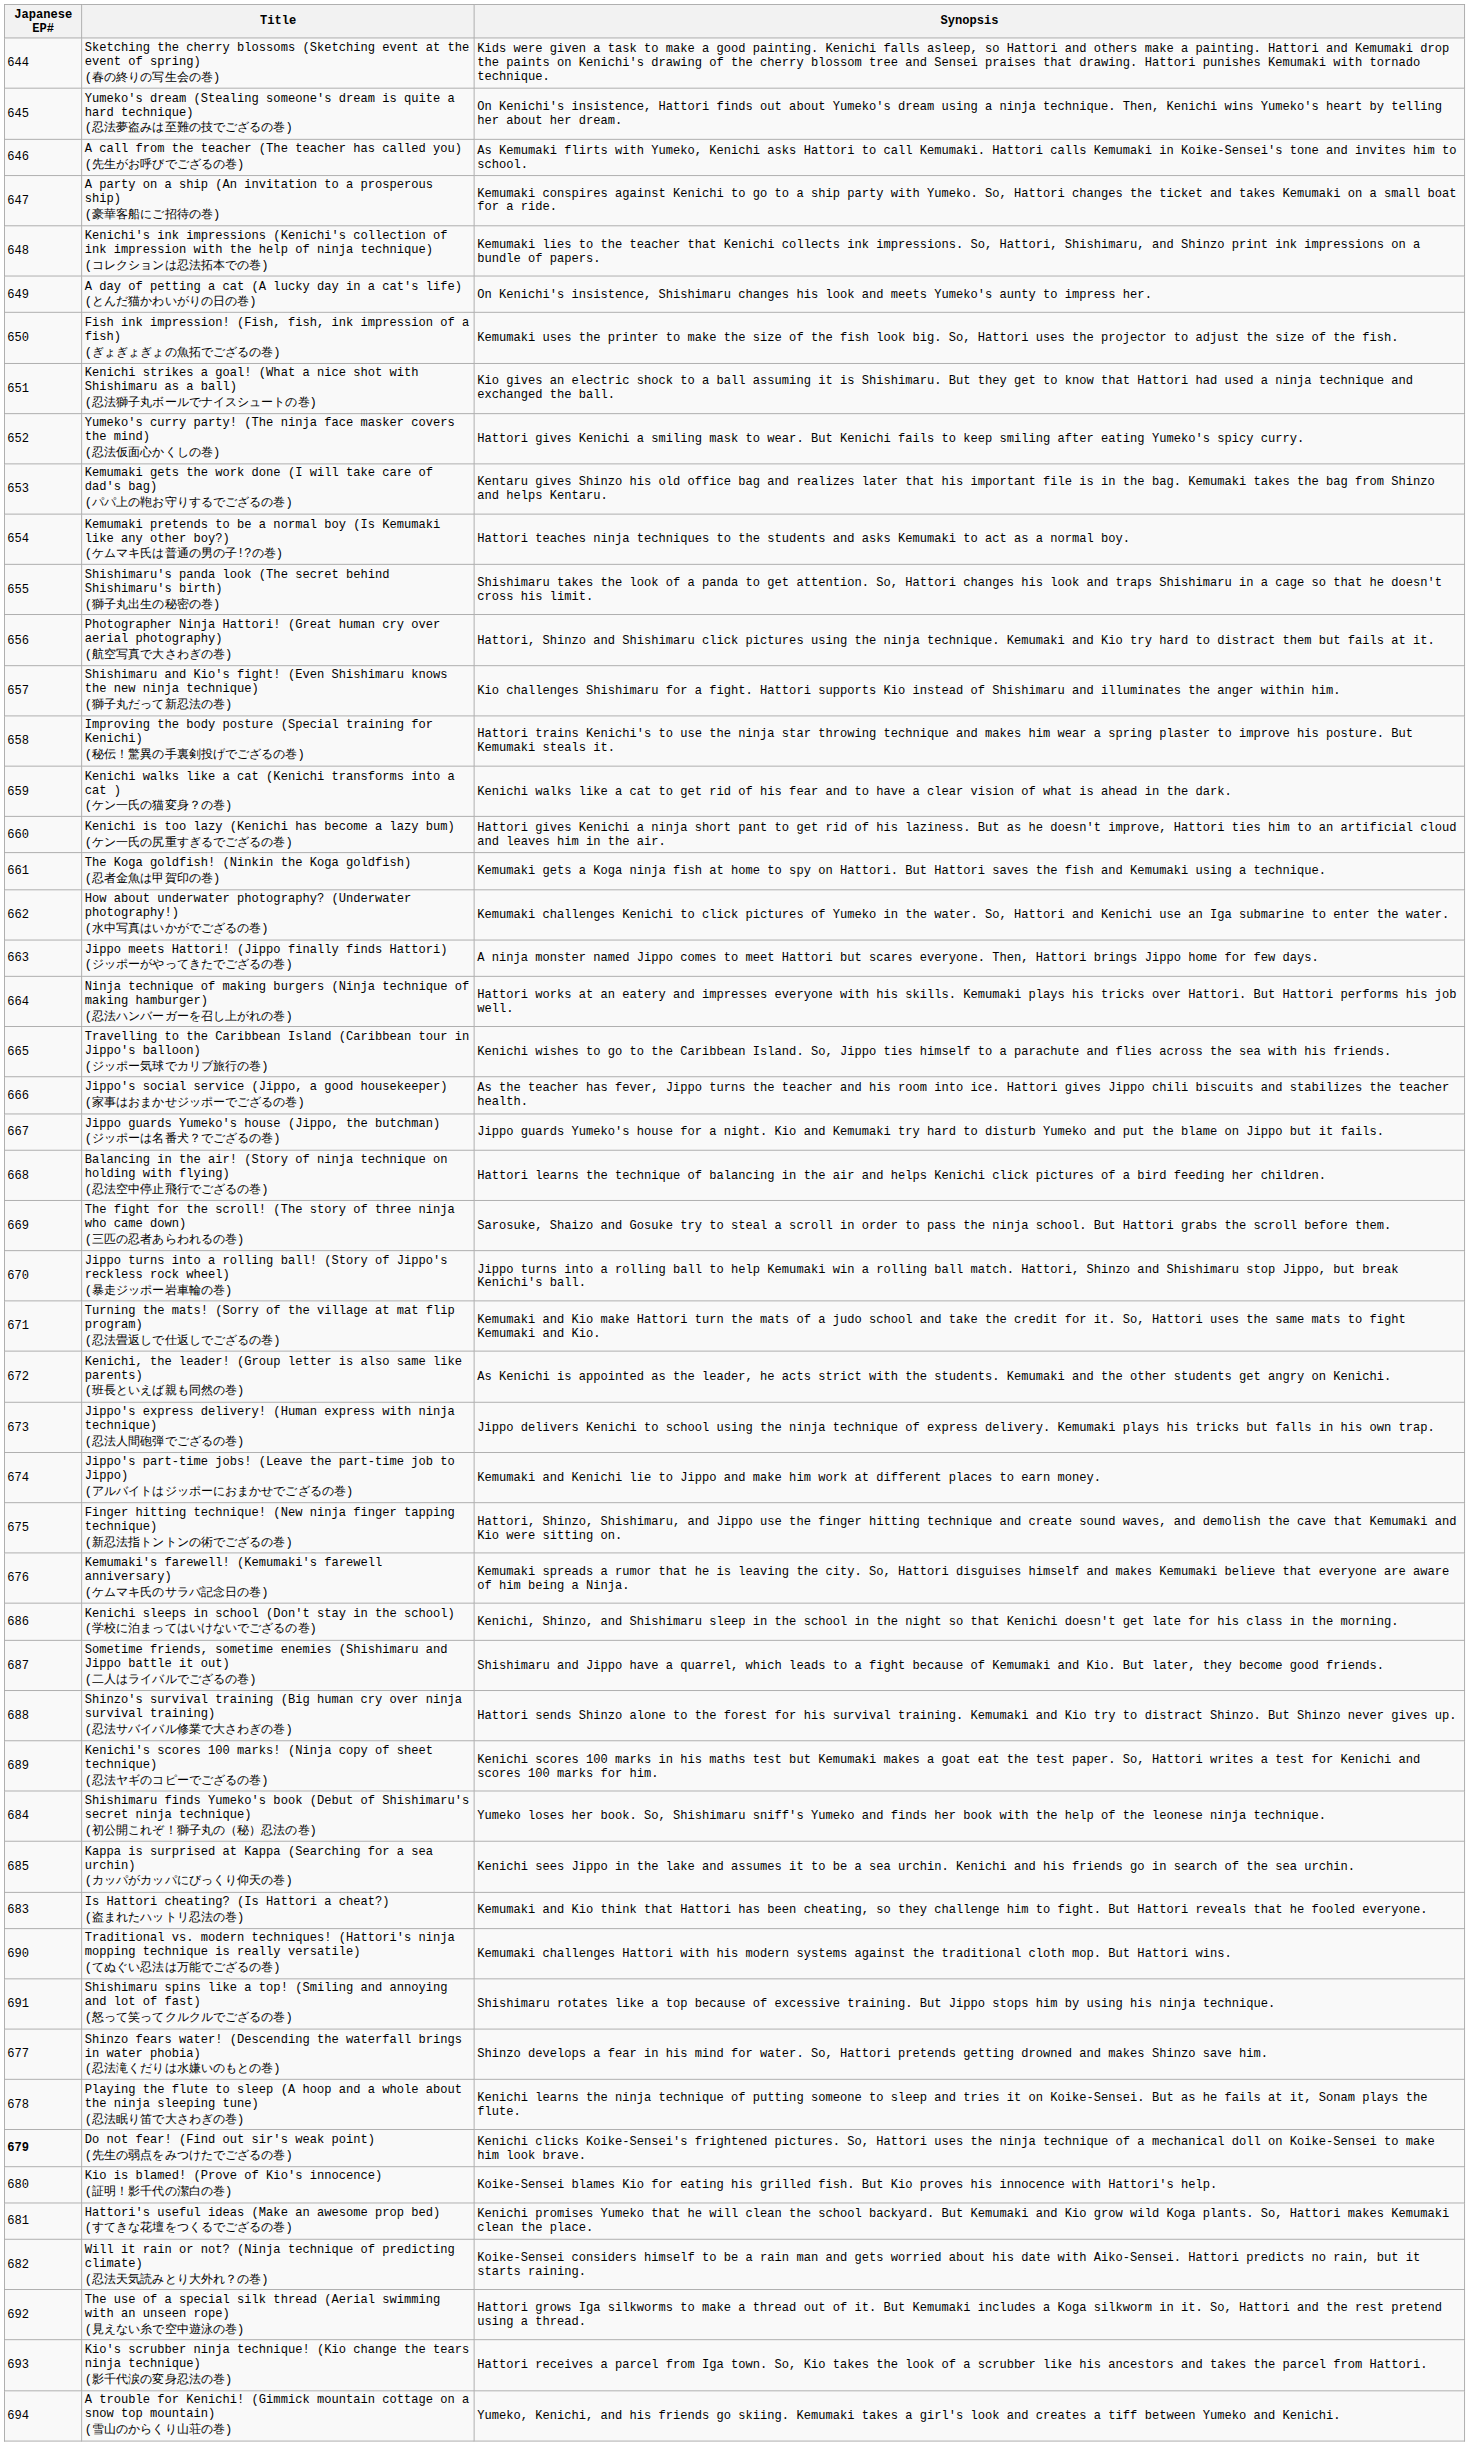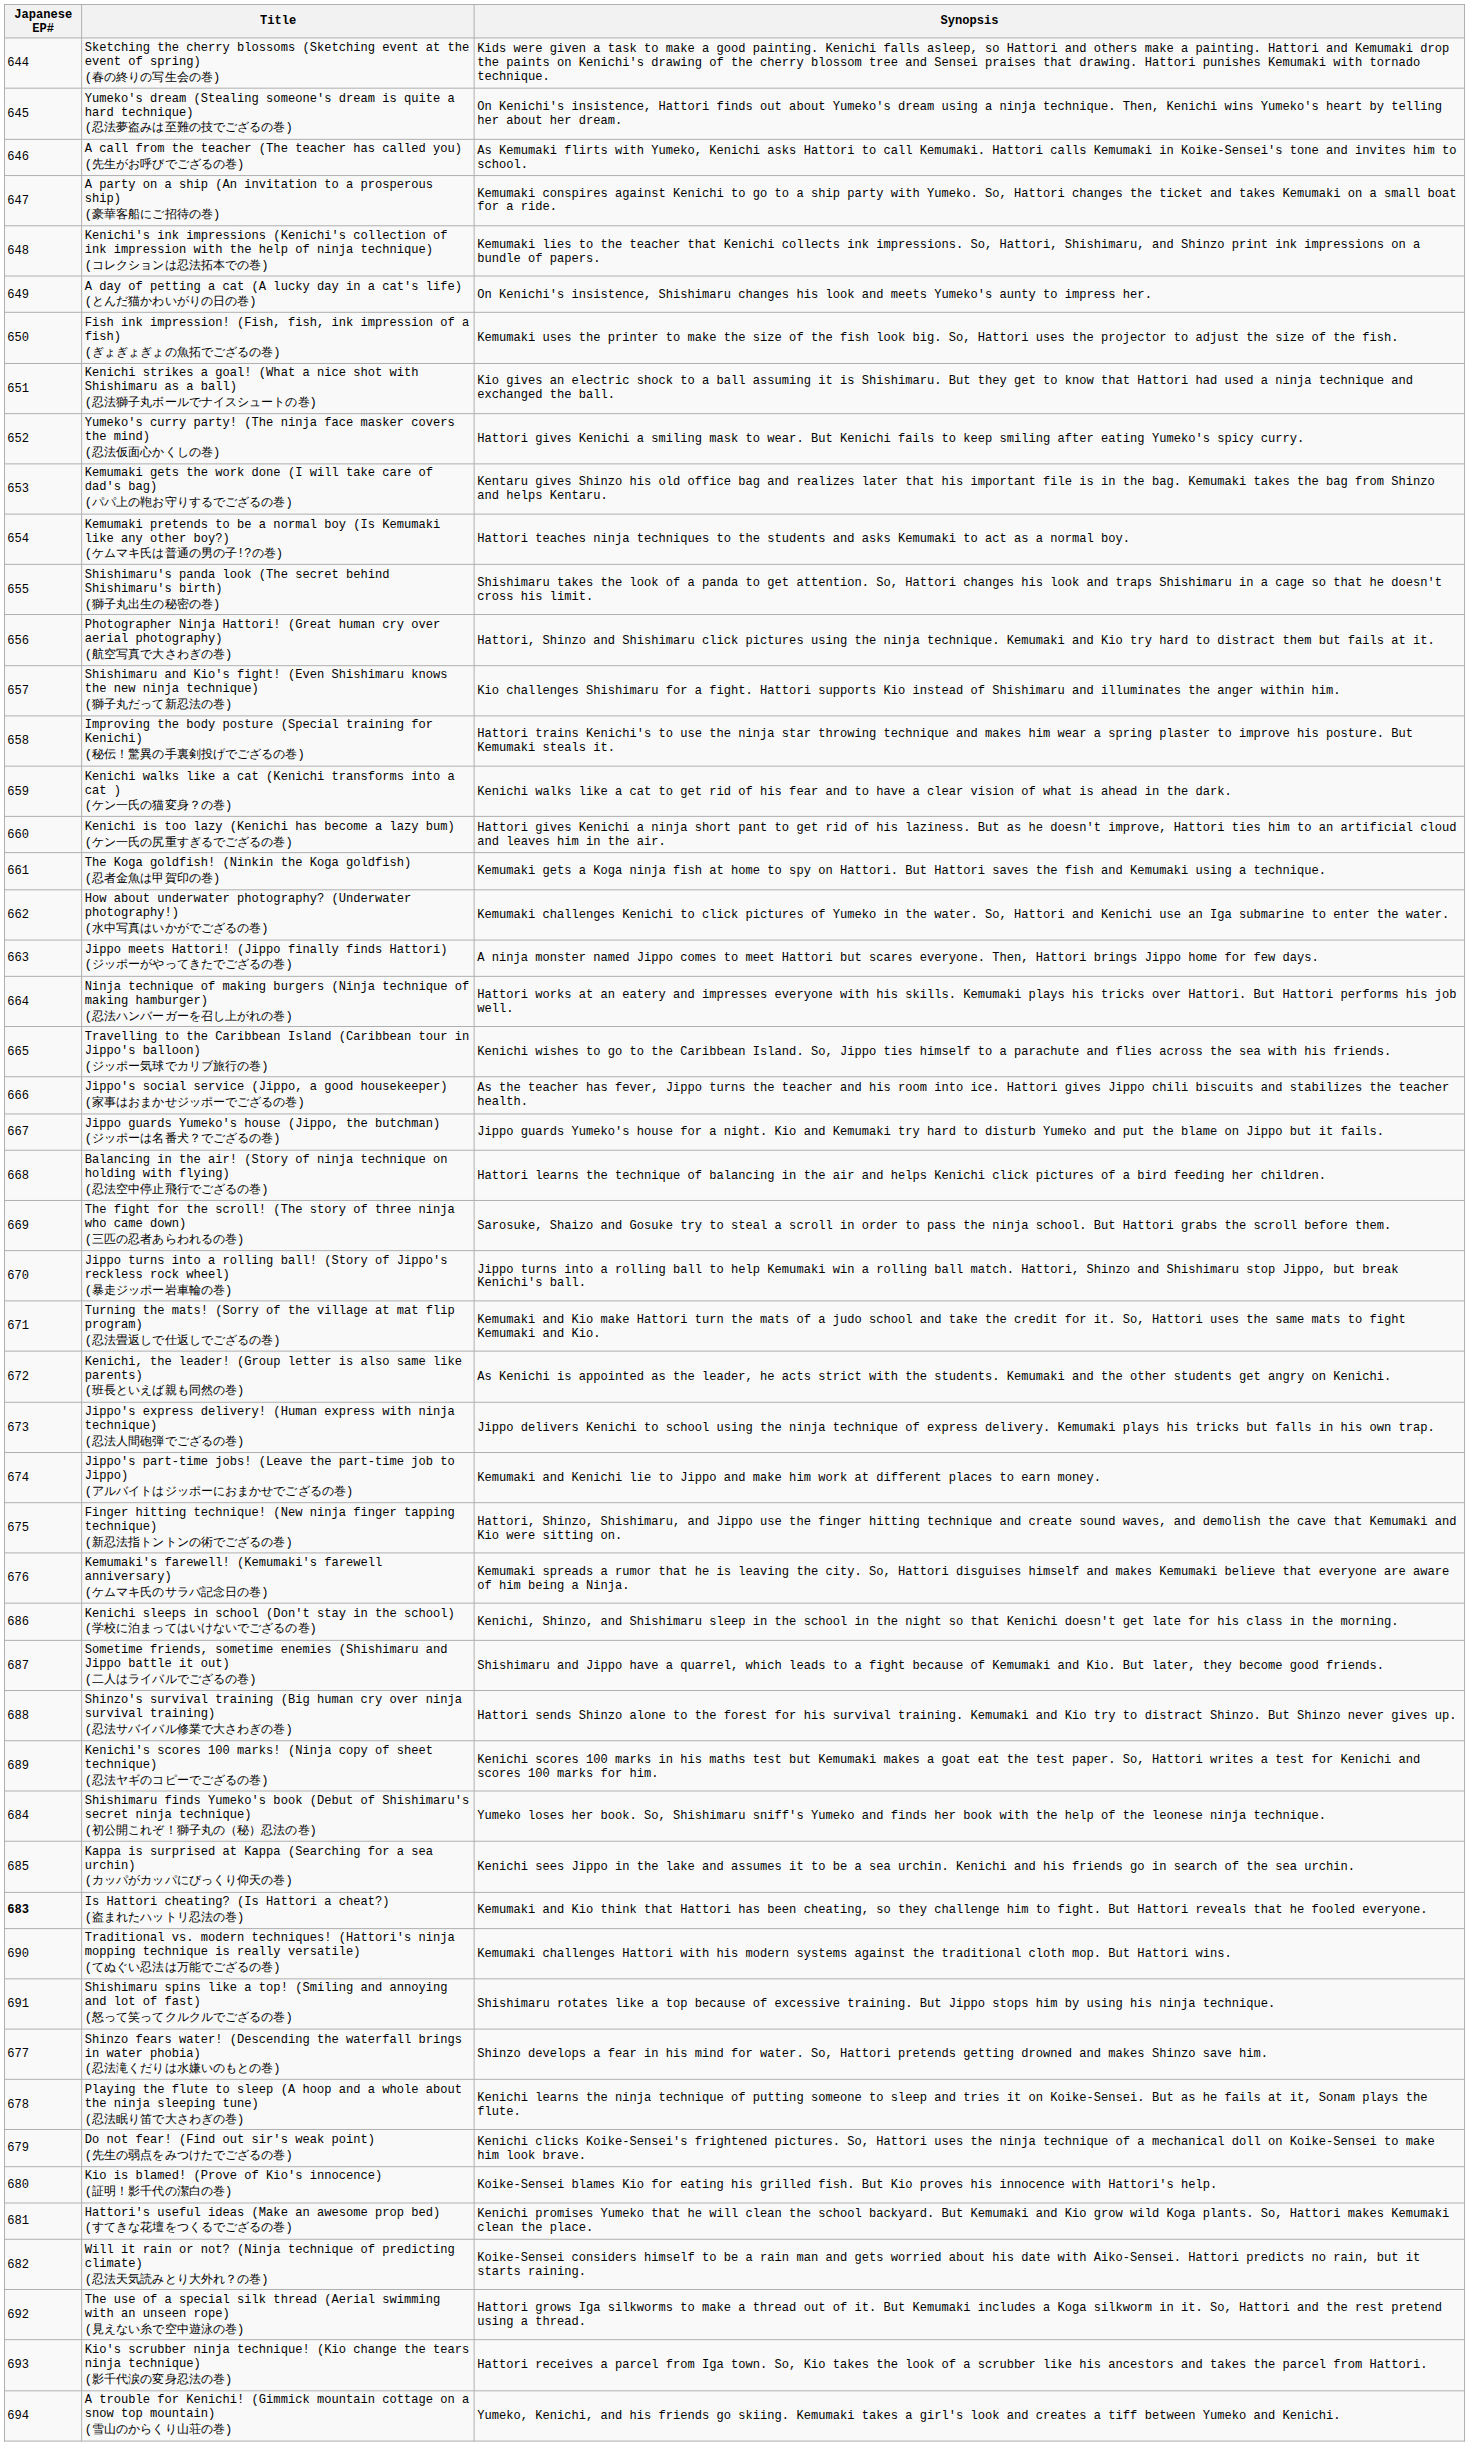(18, 1910) normal -> (18, 1910) bold
(18, 2148) bold -> (18, 2148) normal
